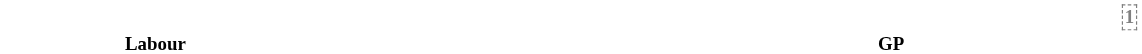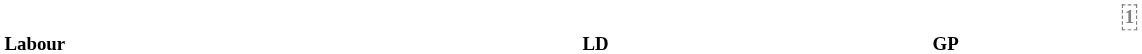+ column: (596, 17)
